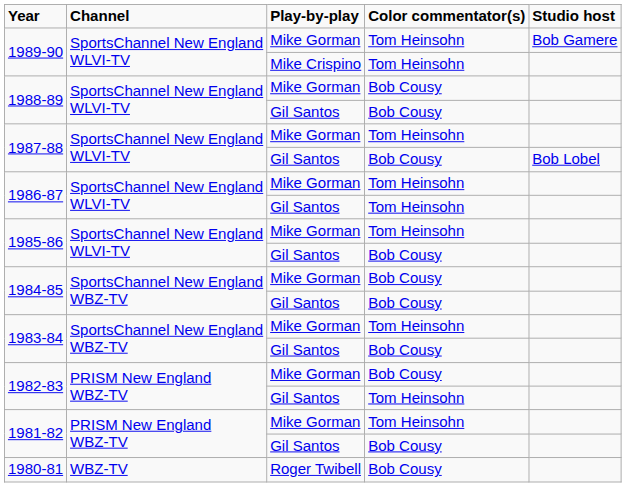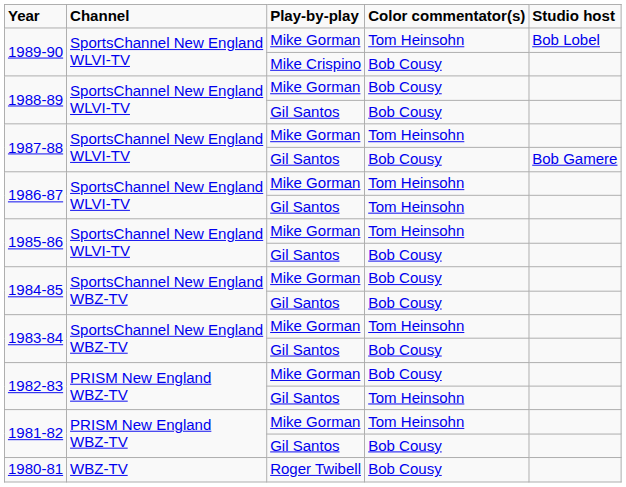(575, 40) Bob Gamere -> (566, 40) Bob Lobel
(416, 64) Tom Heinsohn -> (405, 64) Bob Cousy
(566, 159) Bob Lobel -> (575, 159) Bob Gamere
